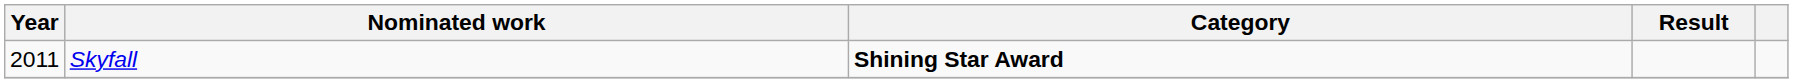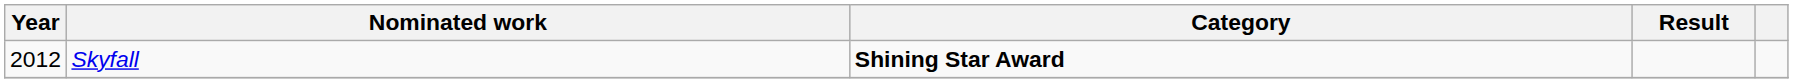(35, 58) 2011 -> (35, 58) 2012
